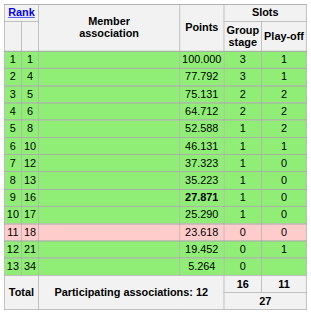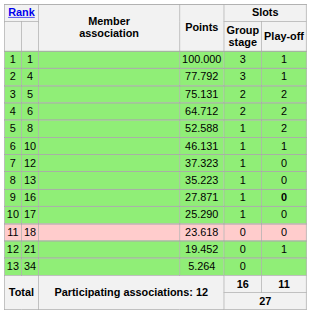(202, 197) bold -> (202, 197) normal
(284, 197) normal -> (284, 197) bold
